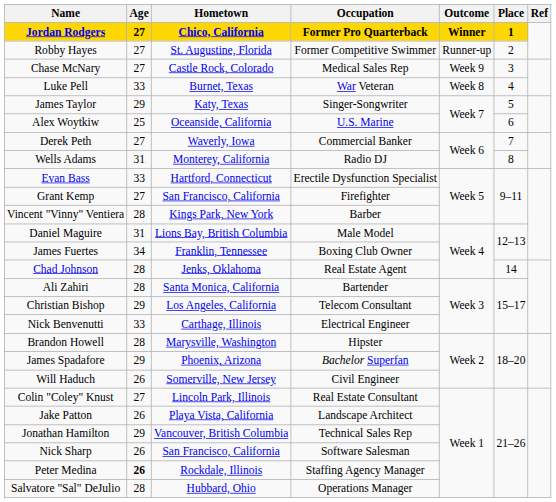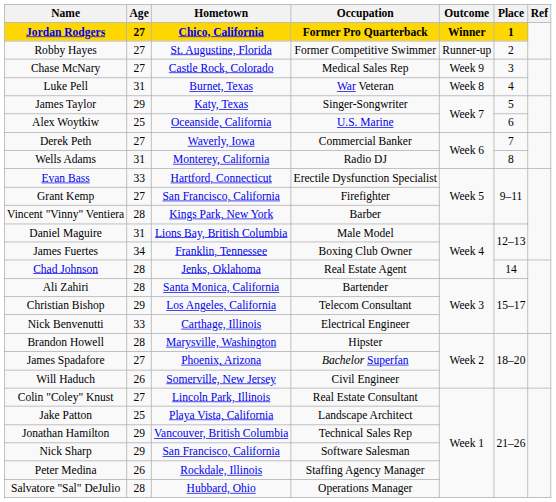(139, 86) 33 -> (139, 86) 31
(139, 360) 29 -> (139, 360) 27
(139, 415) 26 -> (139, 415) 25
(139, 452) 26 -> (139, 452) 29
(139, 470) bold -> (139, 470) normal
